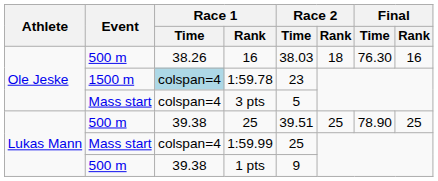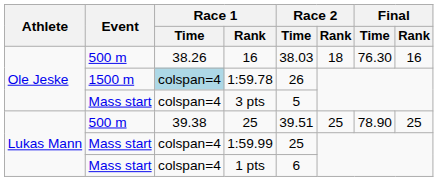(296, 79) 23 -> (296, 79) 26
(108, 166) 500 m -> (120, 166) Mass start
(189, 166) 39.38 -> (189, 166) colspan=4
(296, 166) 9 -> (296, 166) 6
